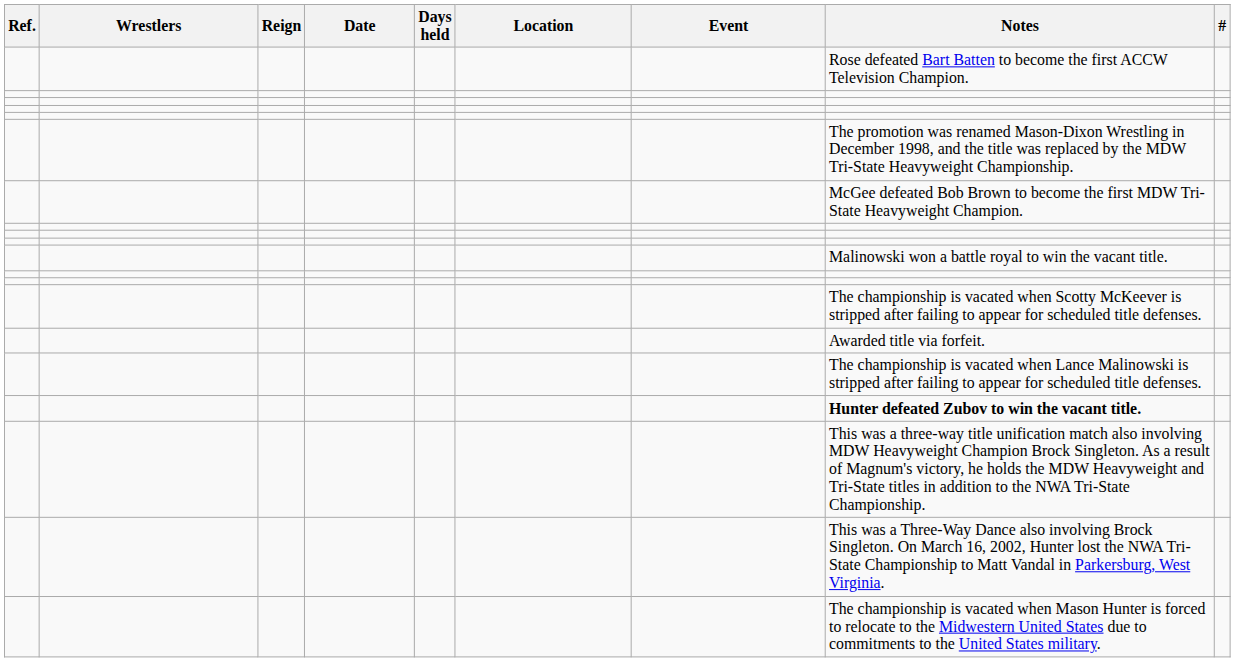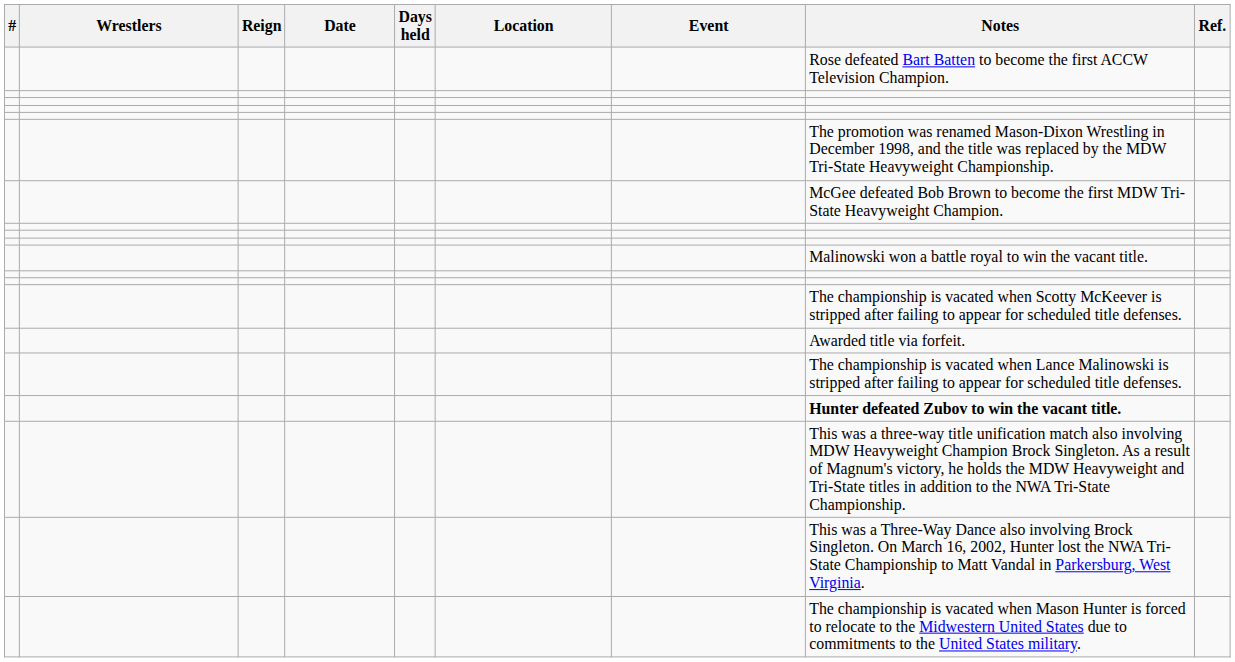columns swapped: (1222, 25) <-> (22, 25)
